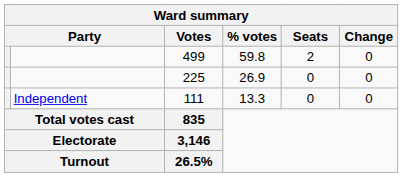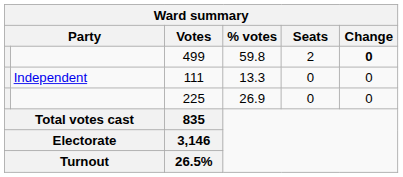(369, 57) normal -> (369, 57) bold
rows swapped: (194, 78) <-> (194, 99)
